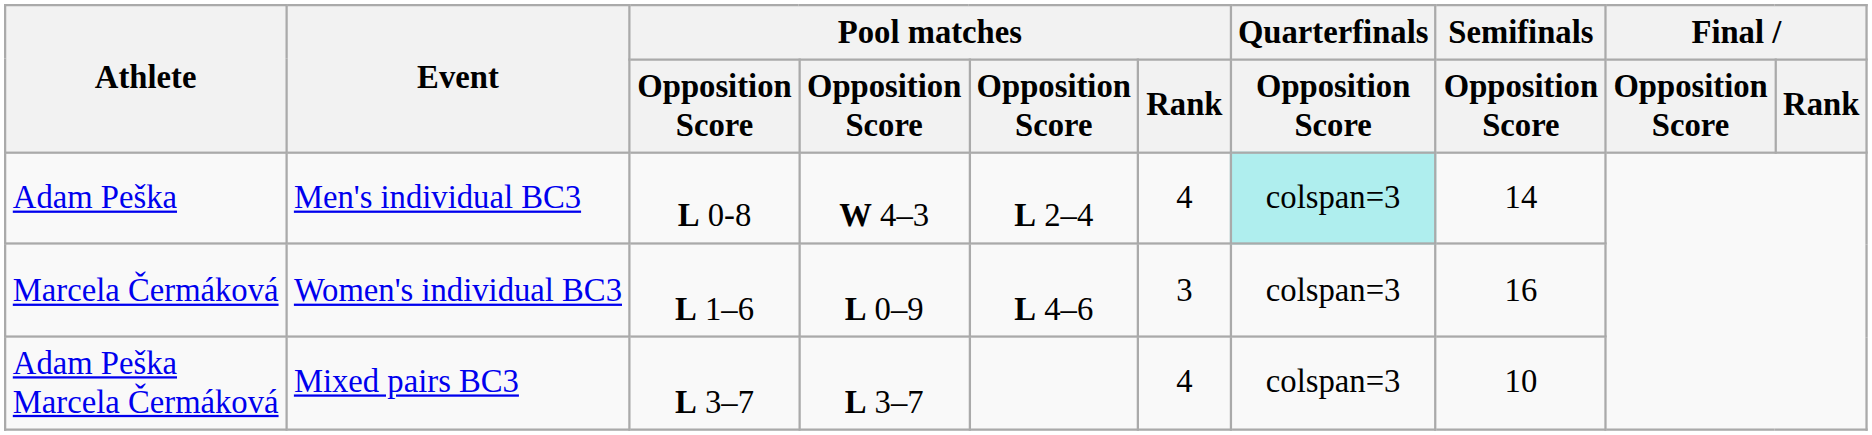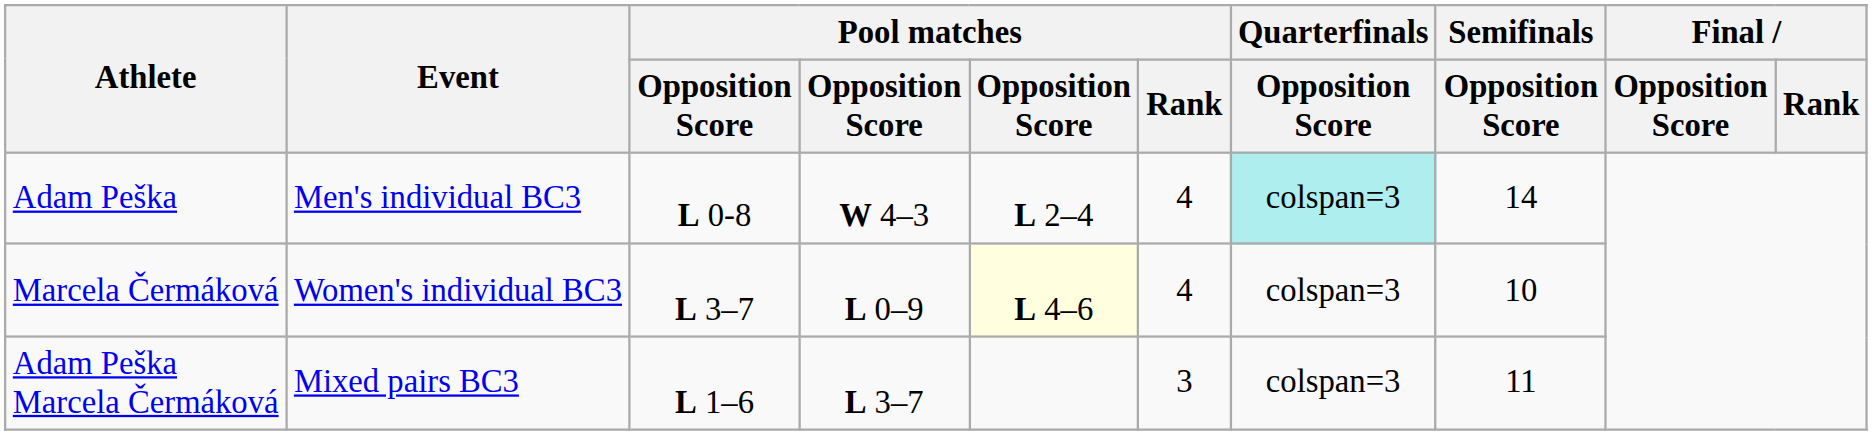(714, 309) L 1–6 -> (714, 309) L 3–7
(1054, 309) no background -> (1054, 309) lightyellow background
(1184, 290) 3 -> (1184, 290) 4
(1521, 290) 16 -> (1521, 290) 10
(714, 401) L 3–7 -> (714, 401) L 1–6
(1184, 382) 4 -> (1184, 382) 3
(1521, 382) 10 -> (1521, 382) 11
